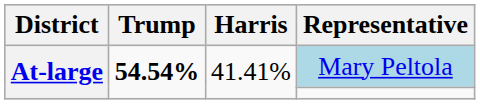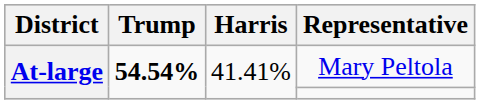(385, 66) lightblue background -> (385, 66) no background
